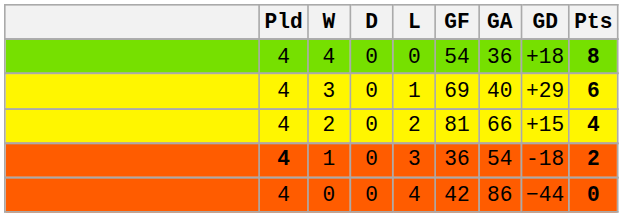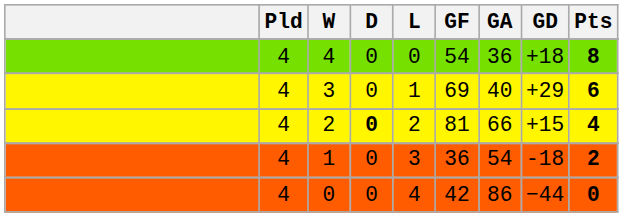(372, 126) normal -> (372, 126) bold
(284, 160) bold -> (284, 160) normal
